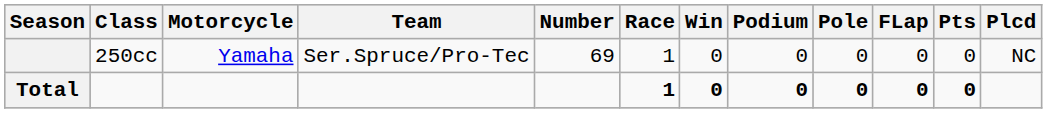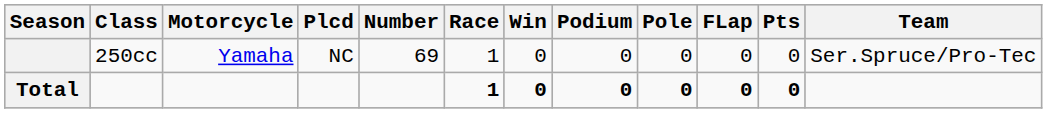columns swapped: (417, 22) <-> (1011, 22)
